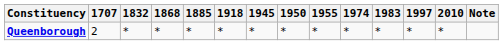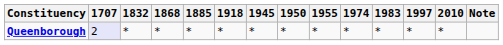(94, 31) no background -> (94, 31) lavender background
